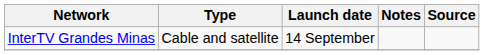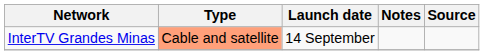(220, 38) no background -> (220, 38) lightsalmon background
